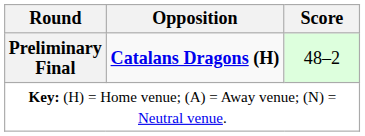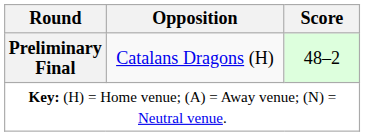(195, 57) bold -> (195, 57) normal
